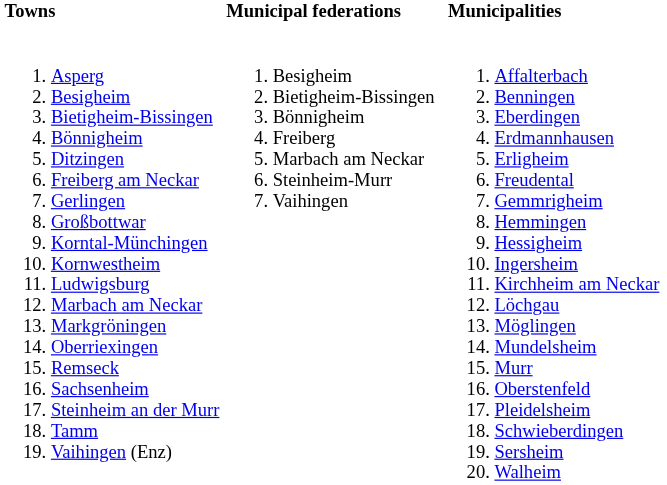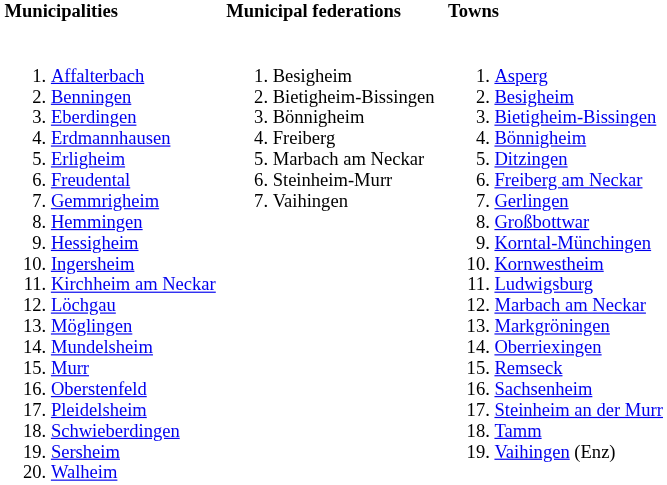columns swapped: (30, 10) <-> (505, 10)
